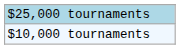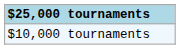(79, 14) normal -> (79, 14) bold
